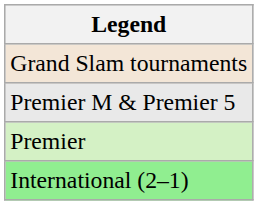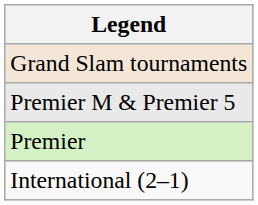(99, 180) lightgreen background -> (99, 180) no background
